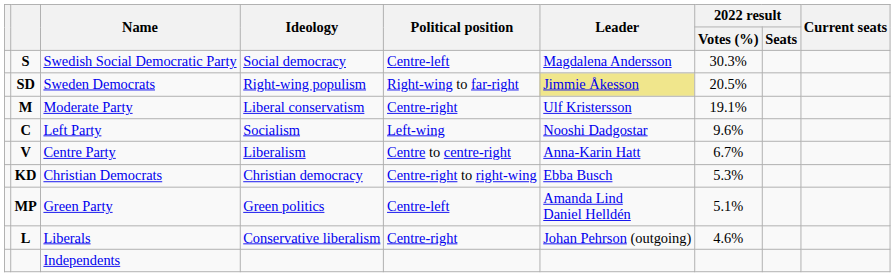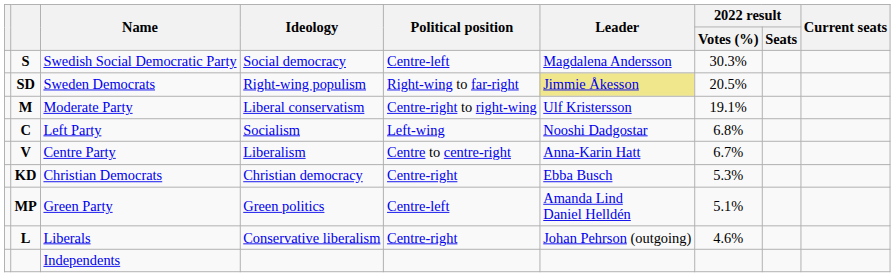(422, 107) Centre-right -> (462, 107) Centre-right to right-wing
(728, 130) 9.6% -> (728, 130) 6.8%
(462, 175) Centre-right to right-wing -> (422, 175) Centre-right
